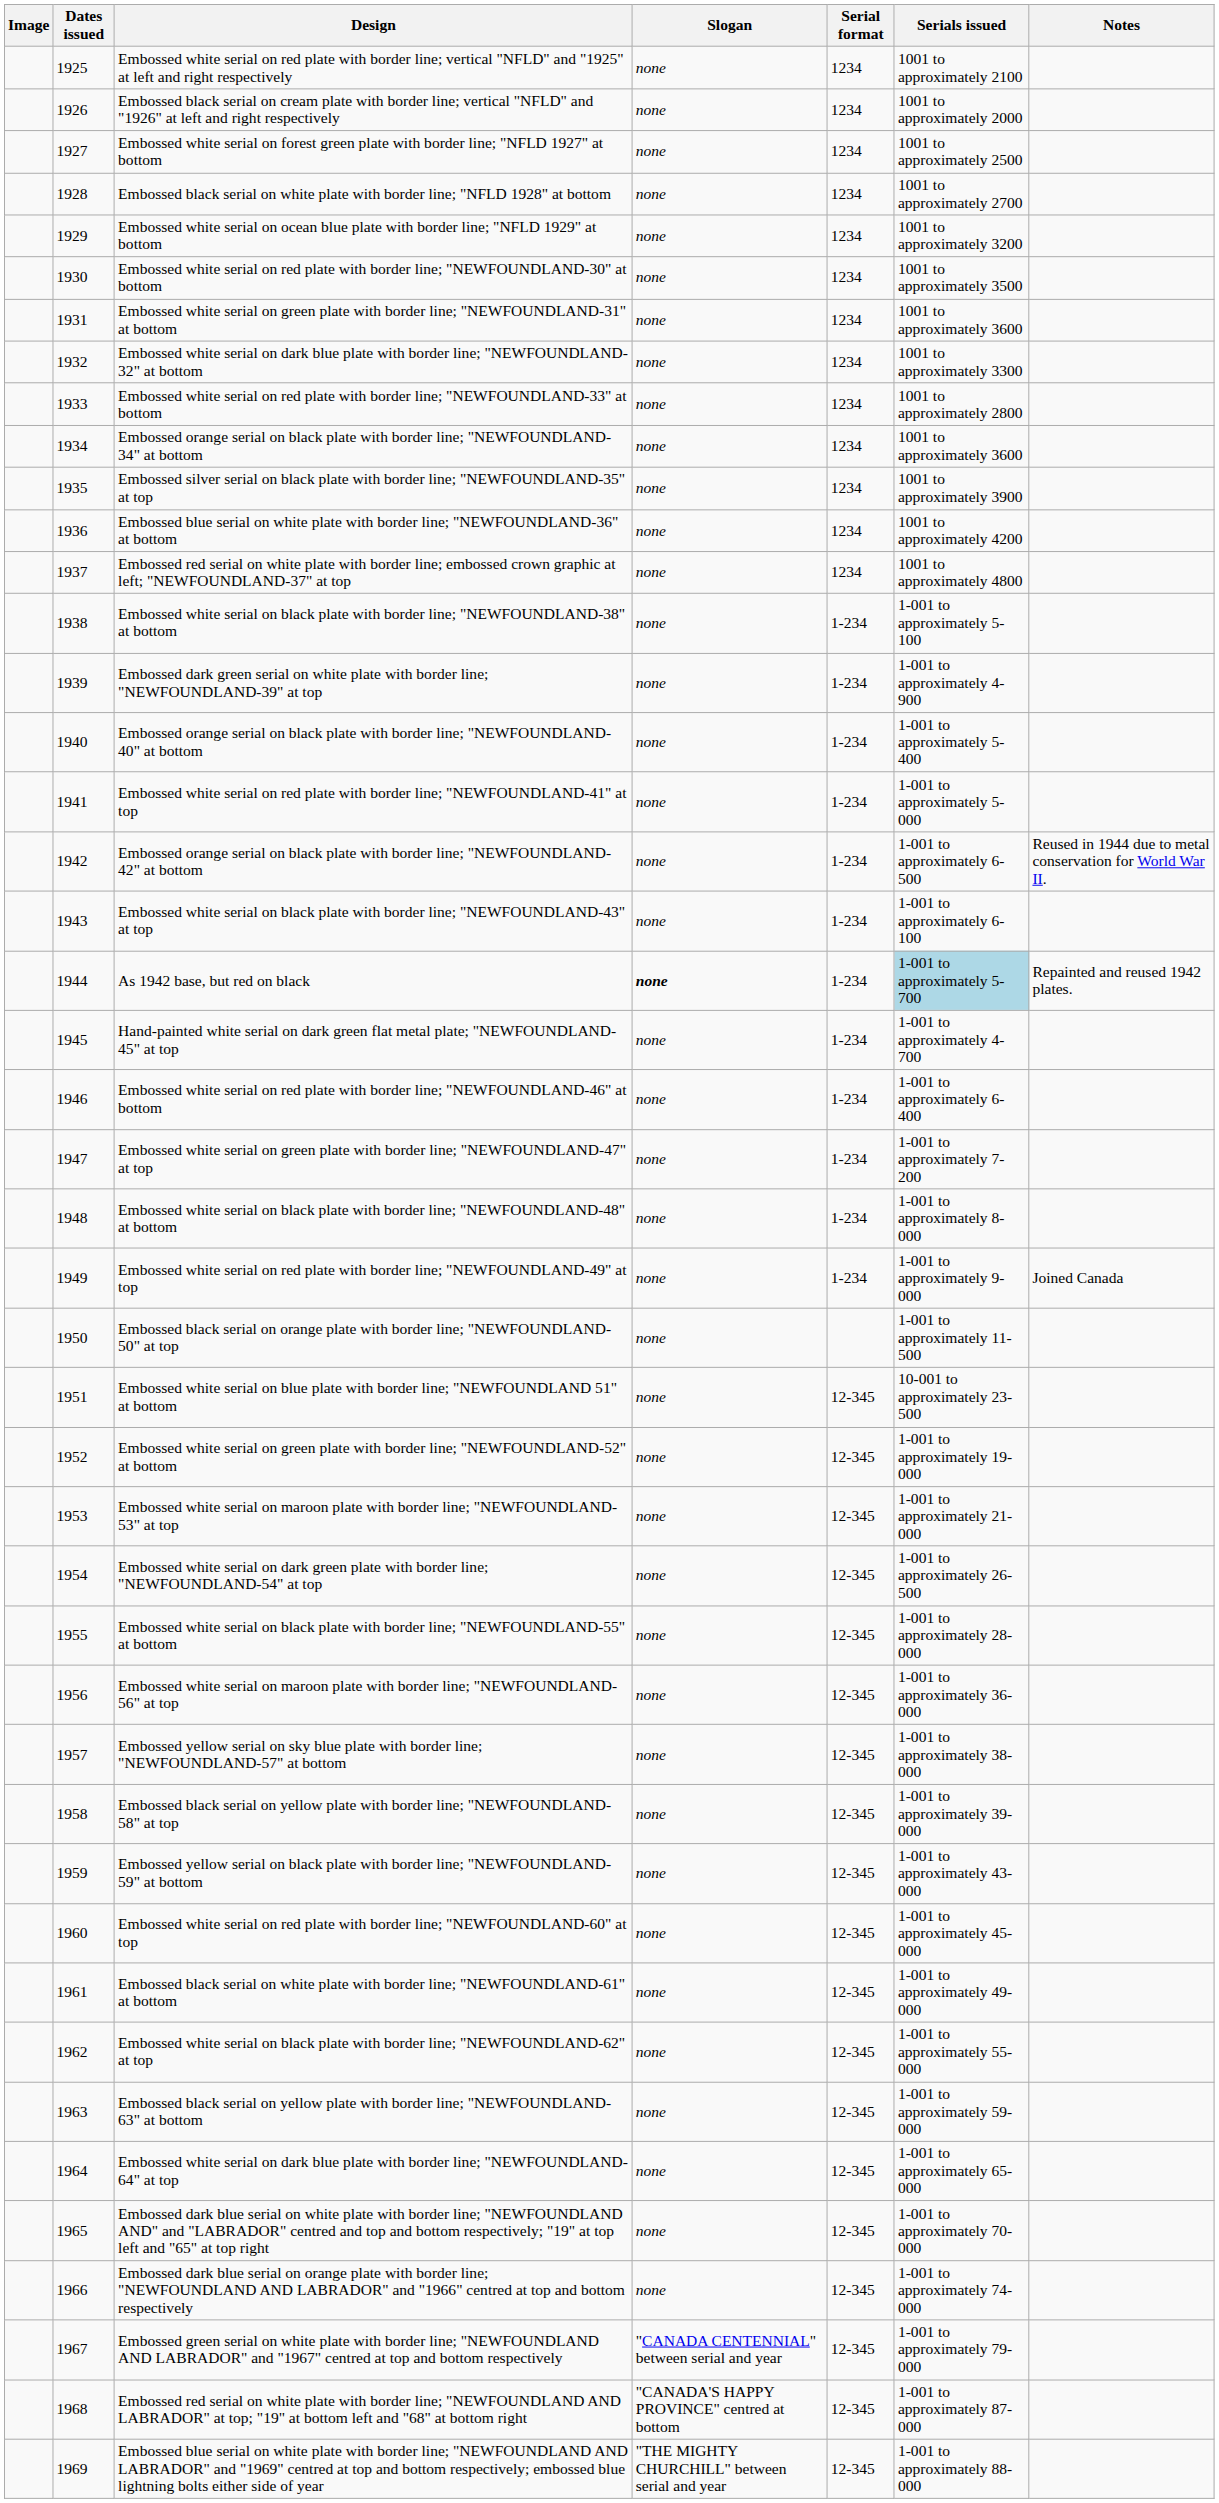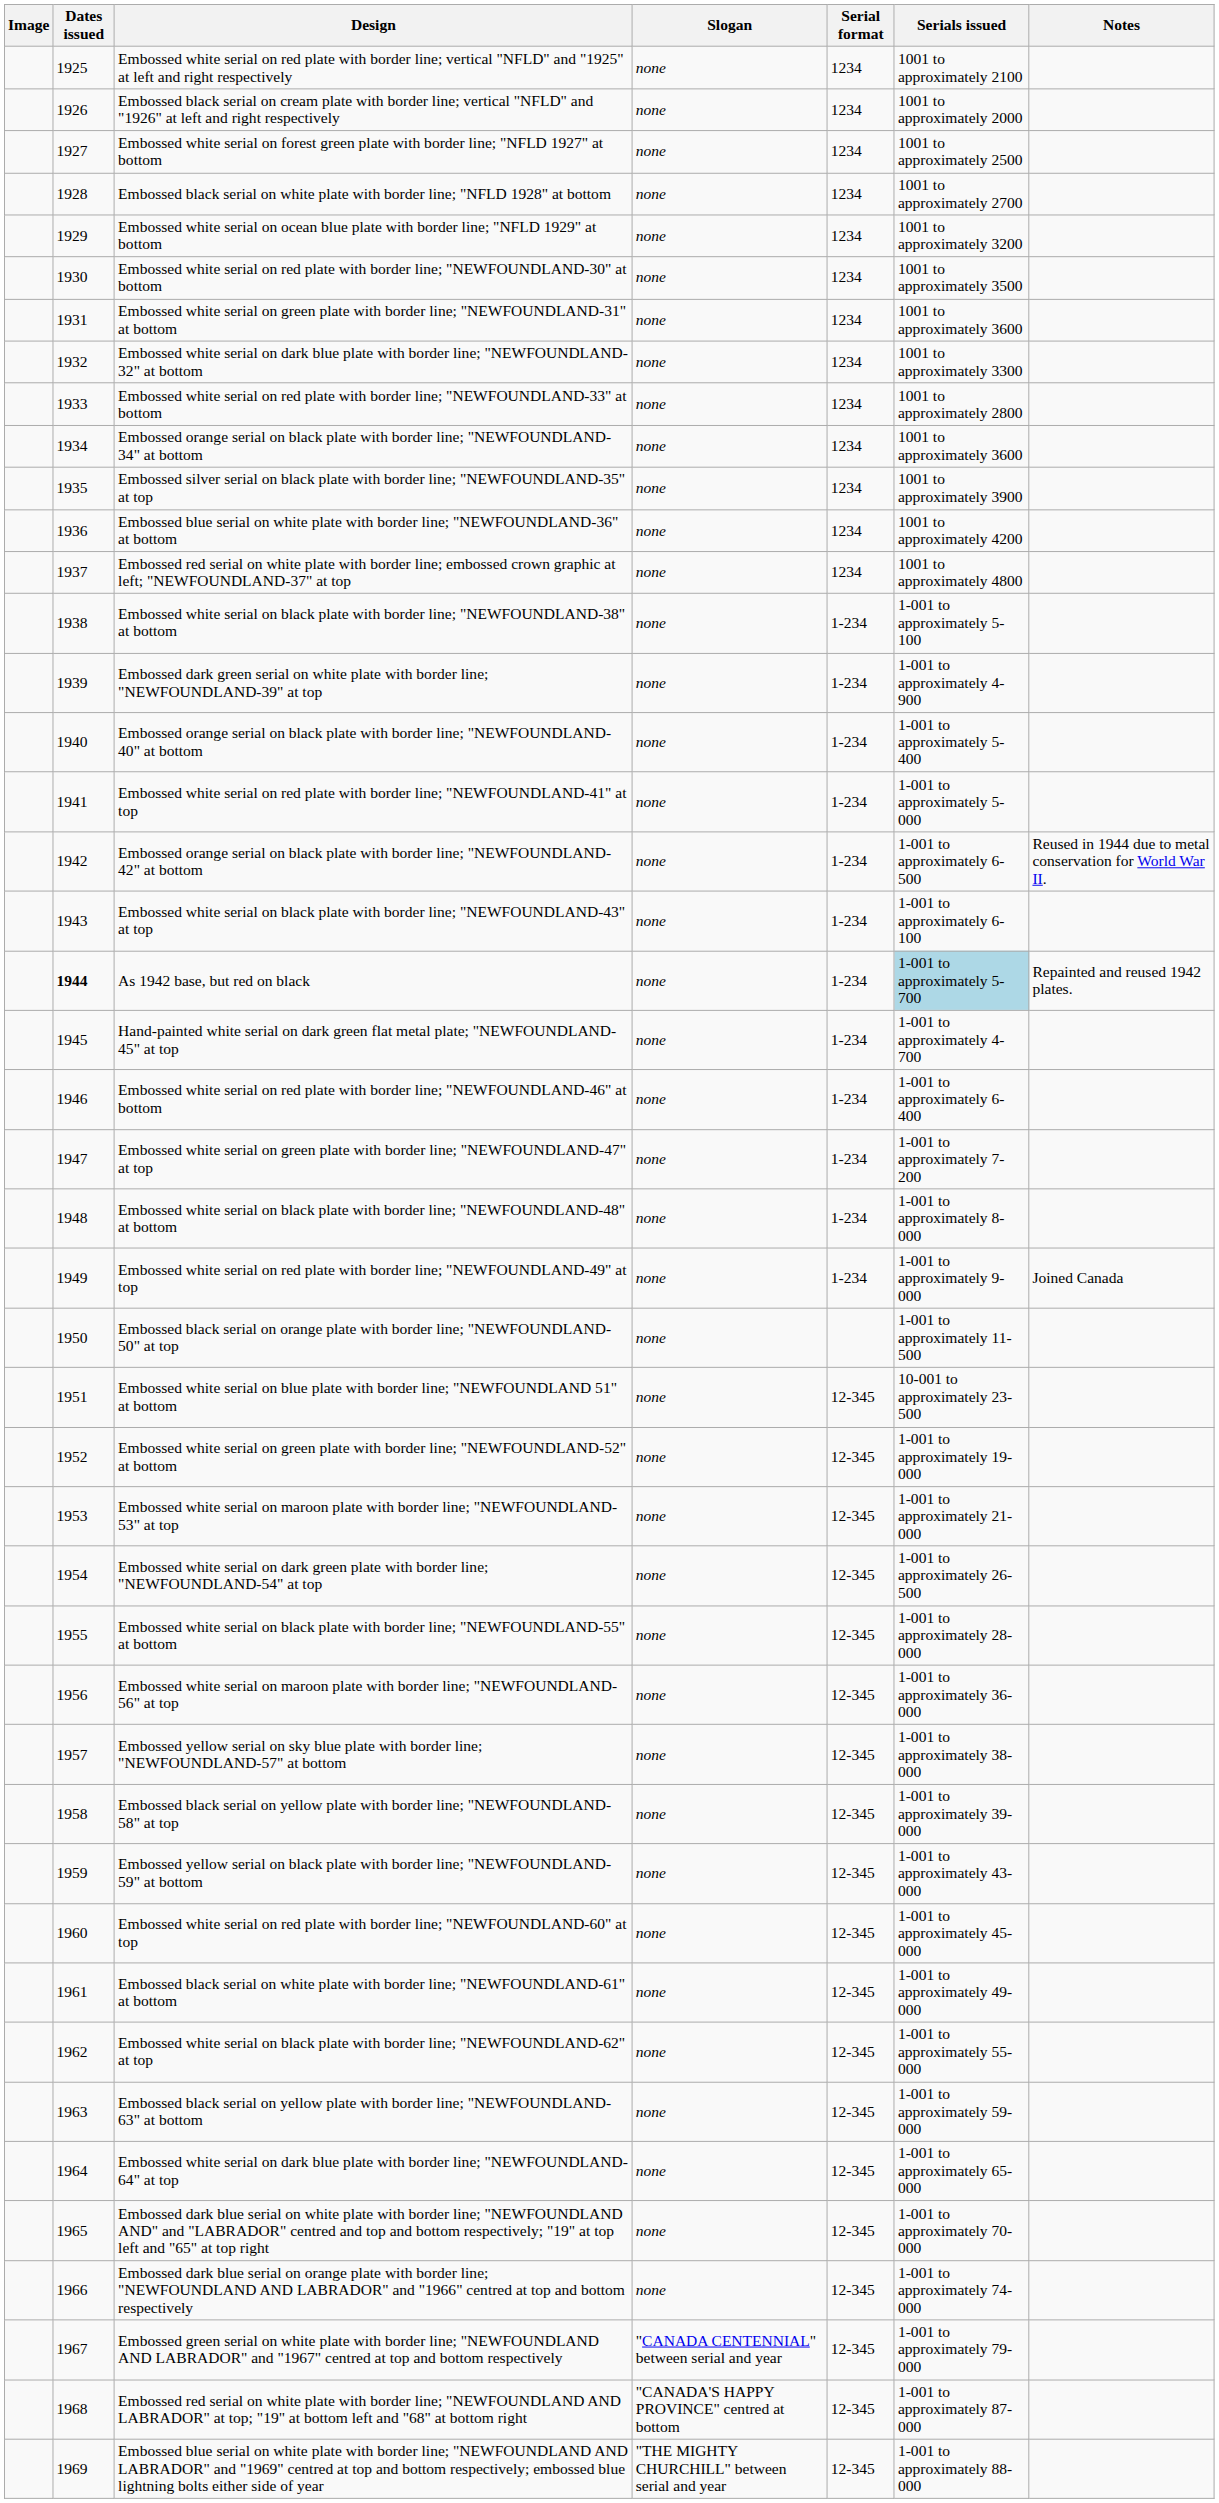(72, 980) normal -> (72, 980) bold
(652, 980) bold -> (651, 980) normal
